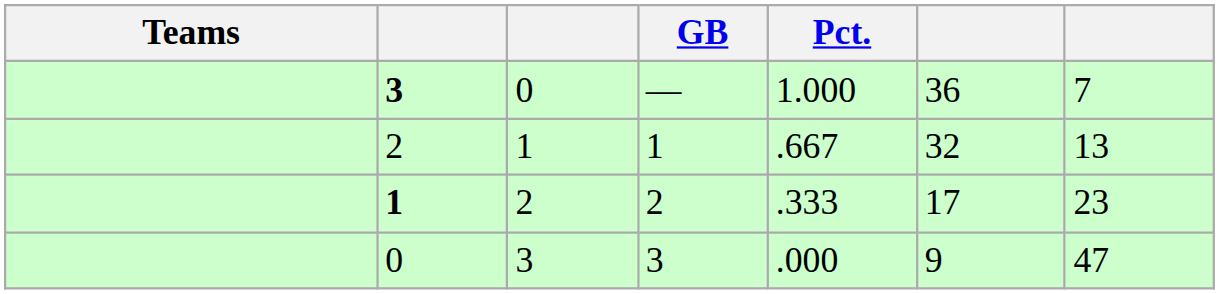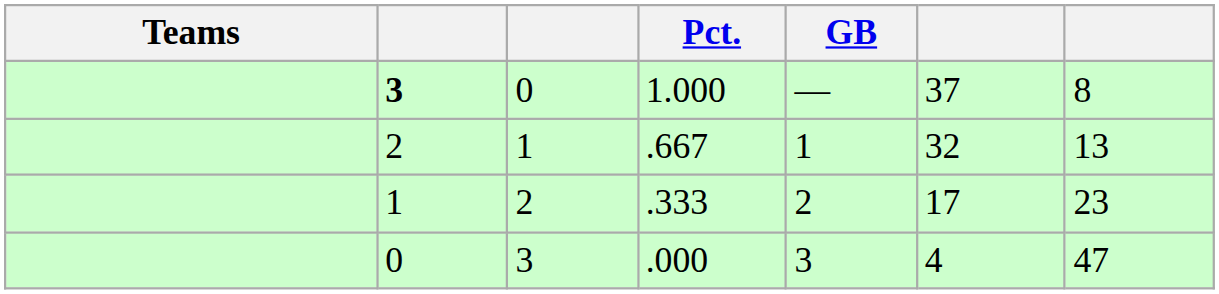columns swapped: (842, 32) <-> (703, 32)
(942, 89) 36 -> (942, 89) 37
(1082, 89) 7 -> (1082, 89) 8
(394, 202) bold -> (394, 202) normal
(934, 259) 9 -> (934, 259) 4
